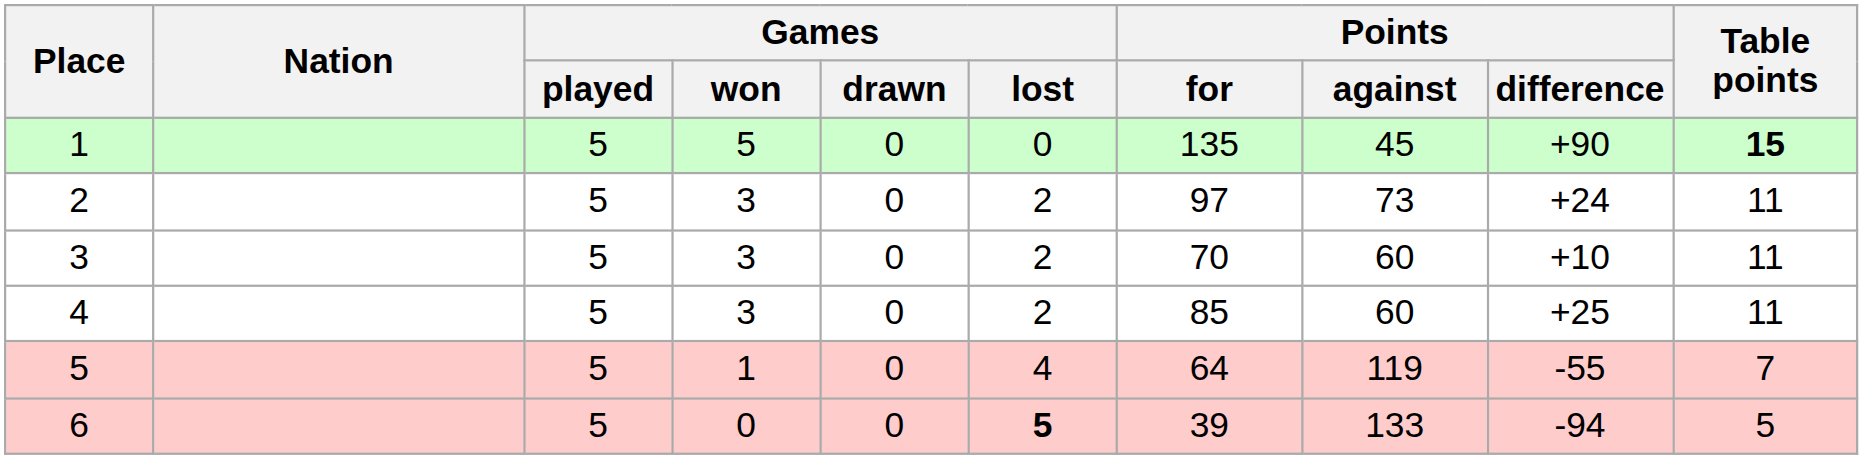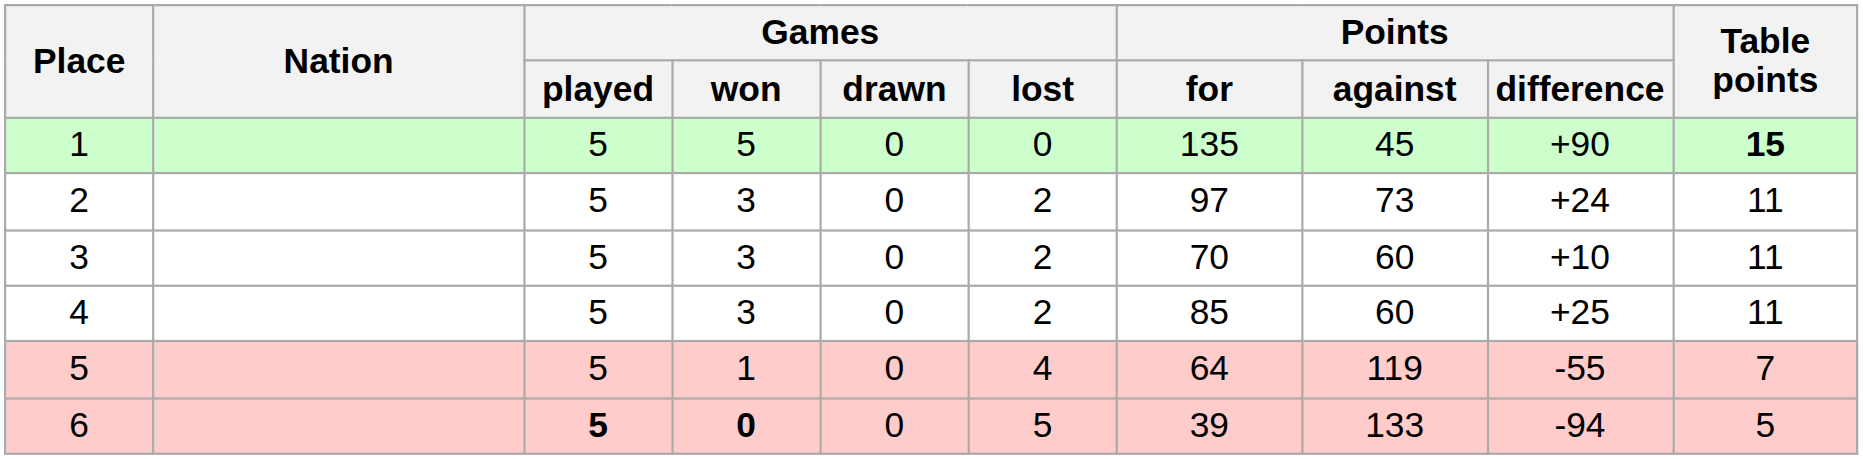(598, 425) normal -> (598, 425) bold
(746, 425) normal -> (746, 425) bold
(1043, 425) bold -> (1043, 425) normal
